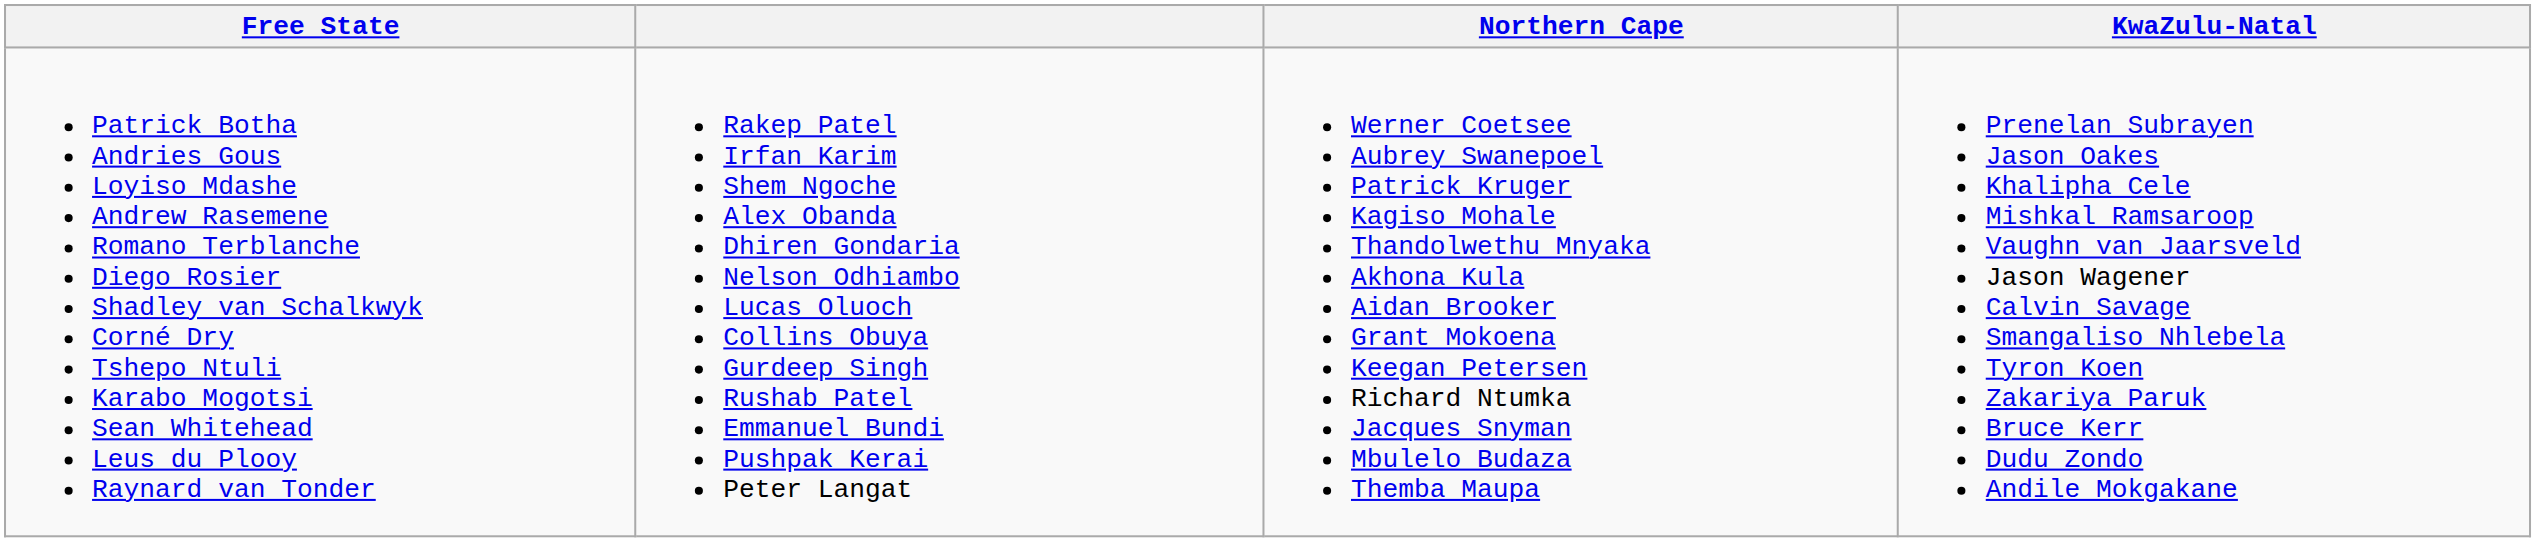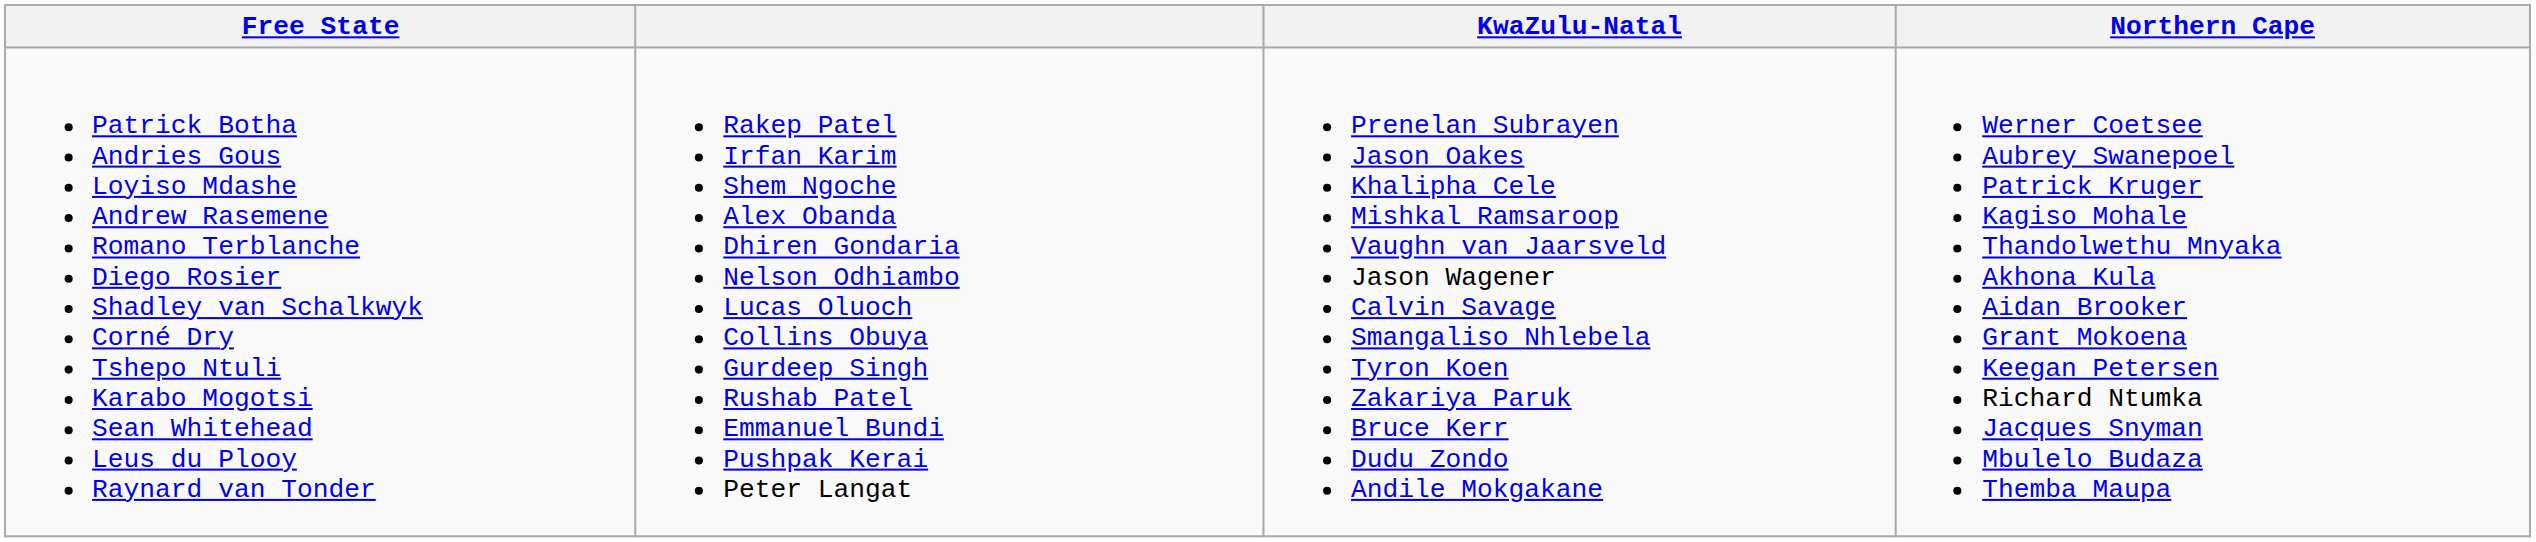columns swapped: (2214, 26) <-> (1581, 26)
